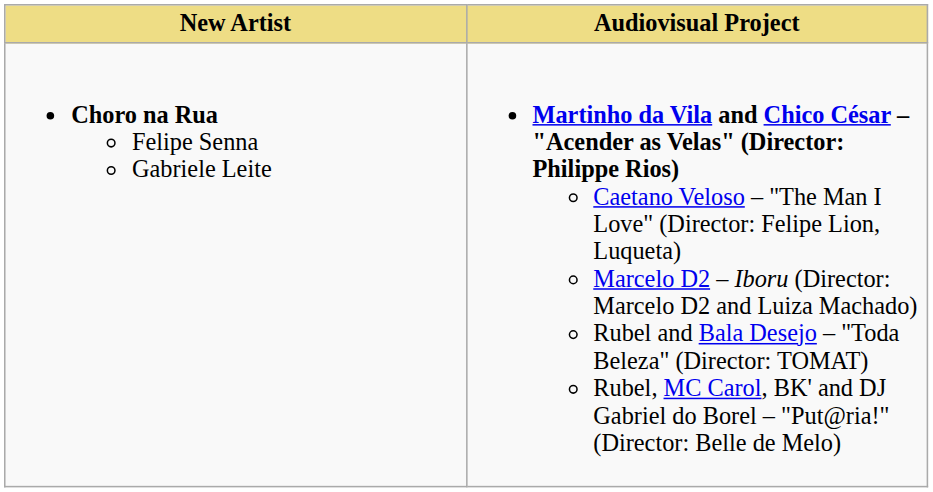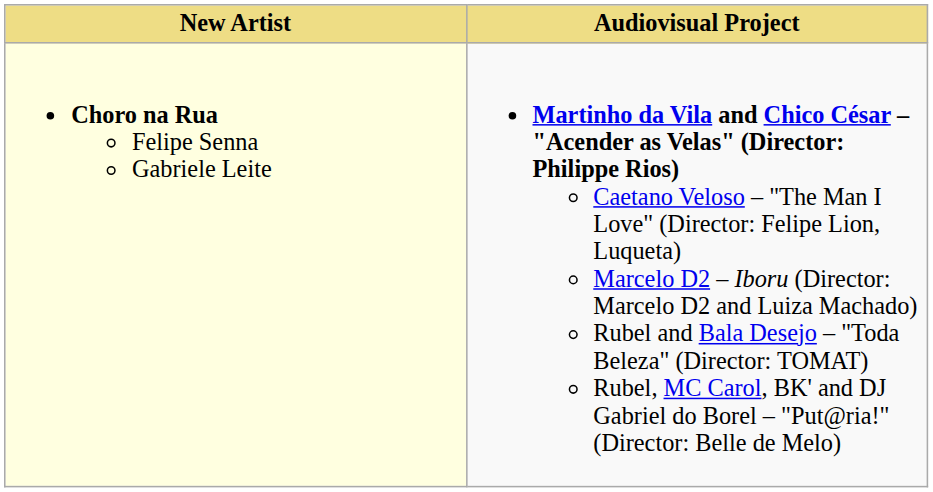(235, 142) no background -> (235, 142) lightyellow background
